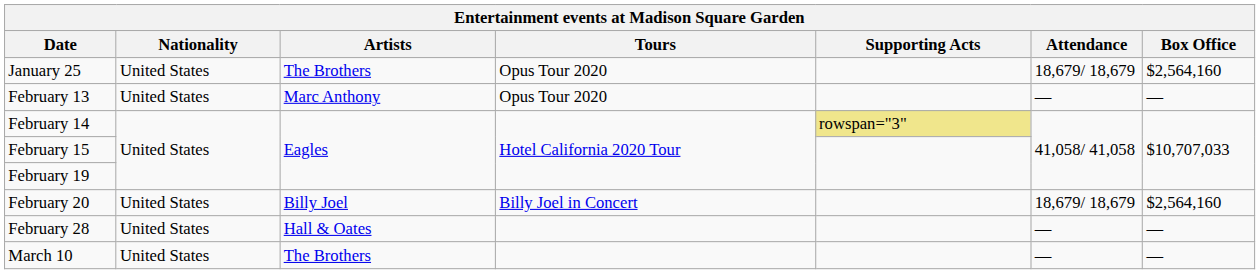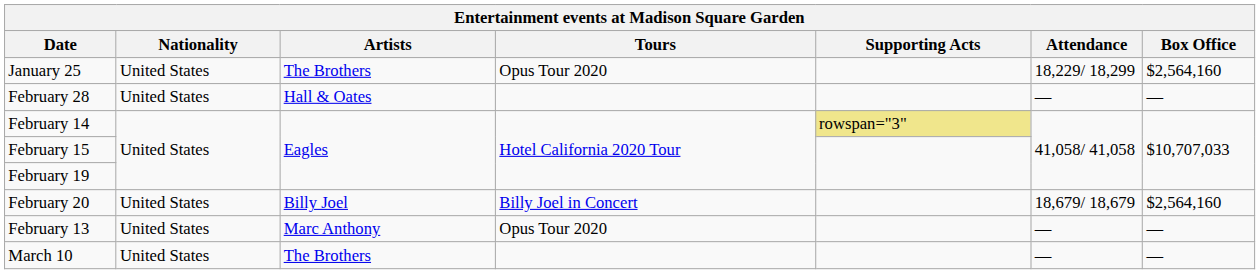(1085, 70) 18,679/ 18,679 -> (1085, 70) 18,229/ 18,299
rows swapped: (49, 96) <-> (49, 228)
